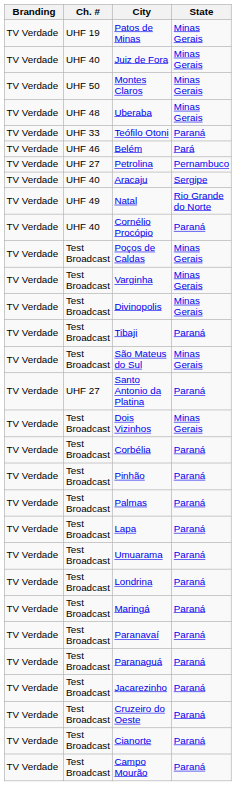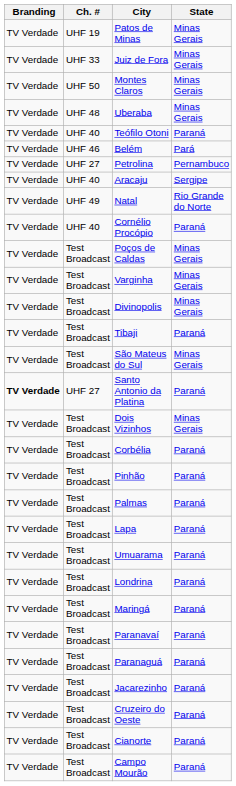(83, 59) UHF 40 -> (83, 59) UHF 33
(83, 133) UHF 33 -> (83, 133) UHF 40
(32, 391) normal -> (33, 391) bold
